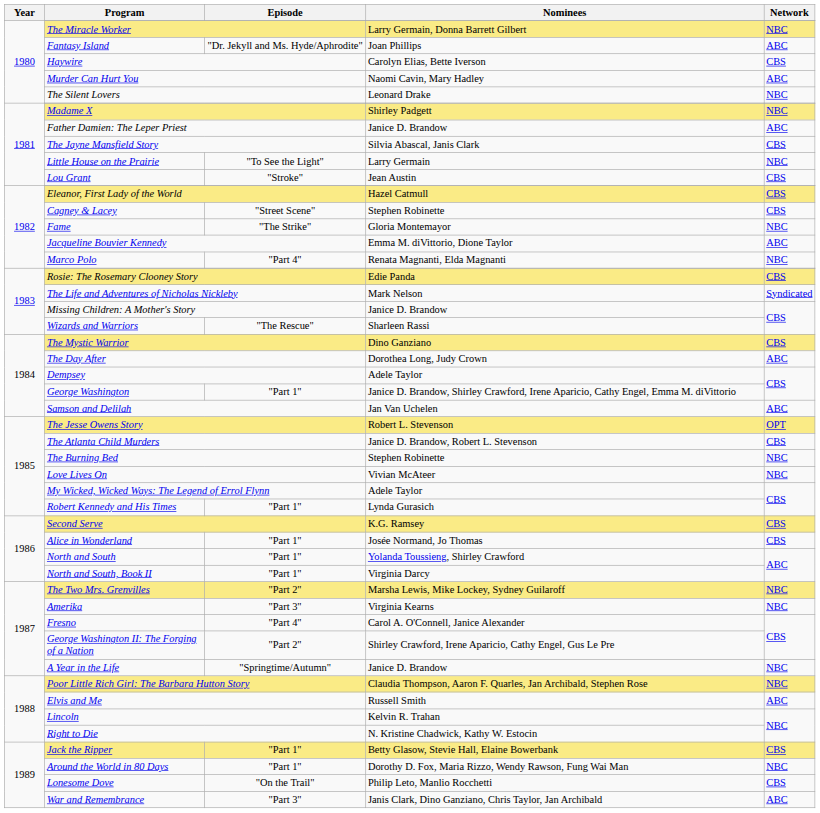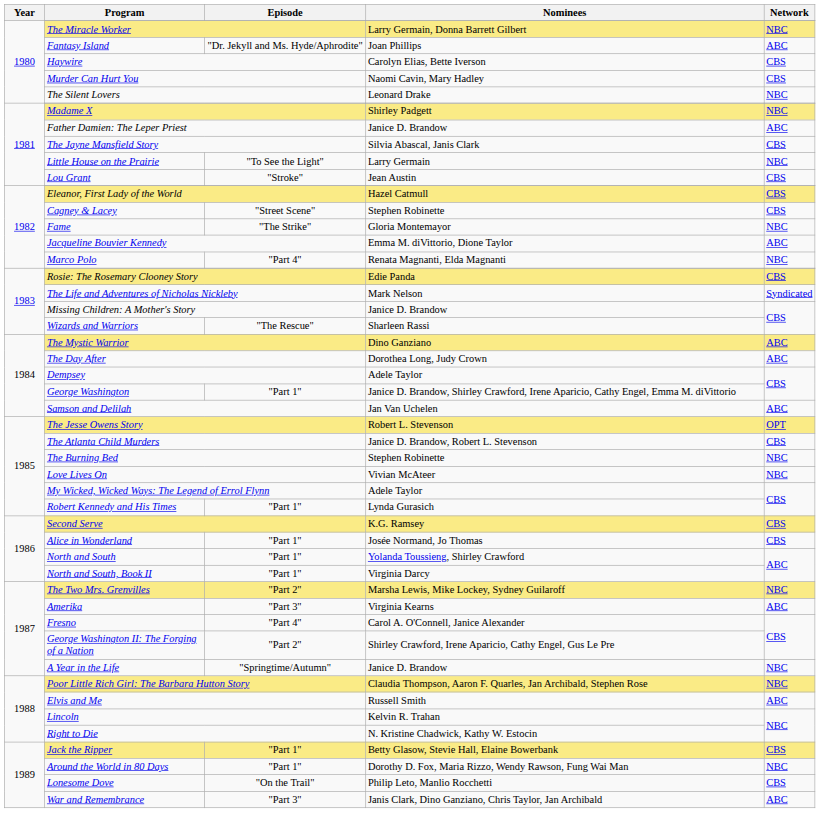(777, 78) ABC -> (776, 78) CBS
(776, 342) CBS -> (777, 342) ABC
(777, 606) NBC -> (777, 606) ABC
